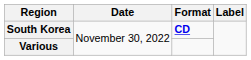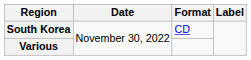(182, 30) bold -> (182, 30) normal
